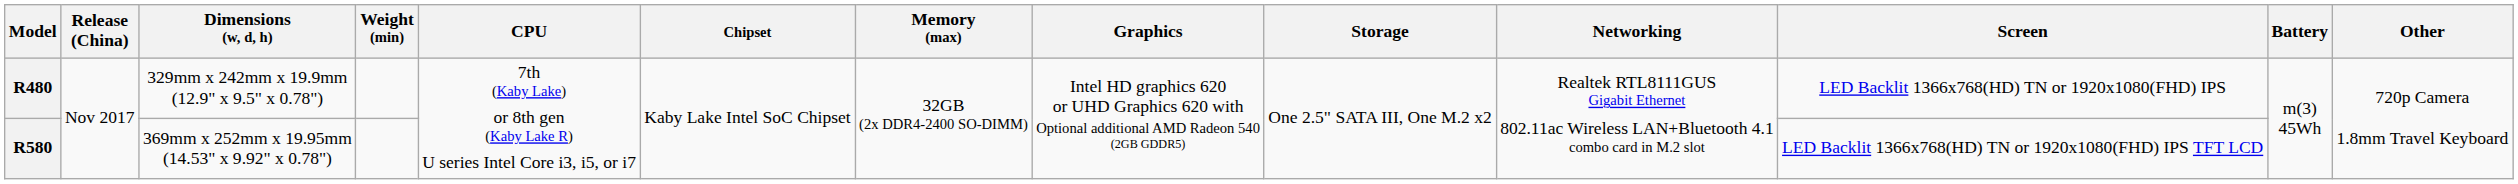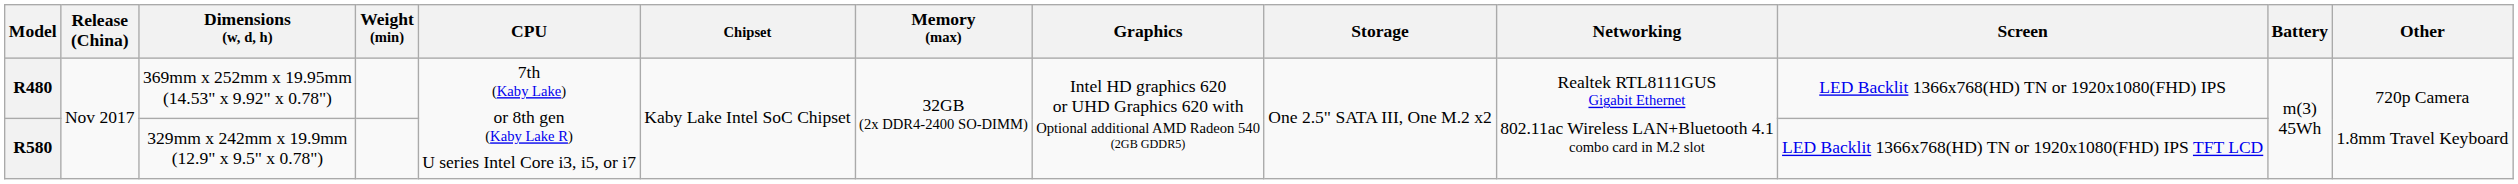(247, 88) 329mm x 242mm x 19.9mm (12.9" x 9.5" x 0.78") -> (247, 88) 369mm x 252mm x 19.95mm (14.53" x 9.92" x 0.78")
(247, 148) 369mm x 252mm x 19.95mm (14.53" x 9.92" x 0.78") -> (247, 148) 329mm x 242mm x 19.9mm (12.9" x 9.5" x 0.78")
